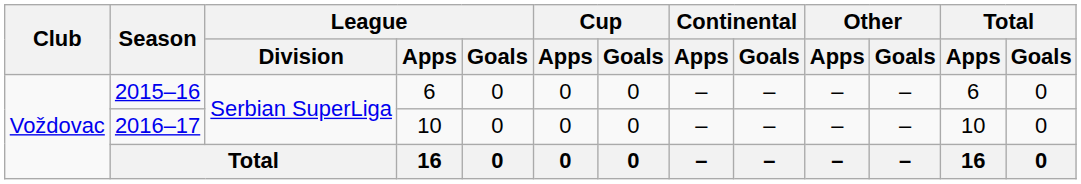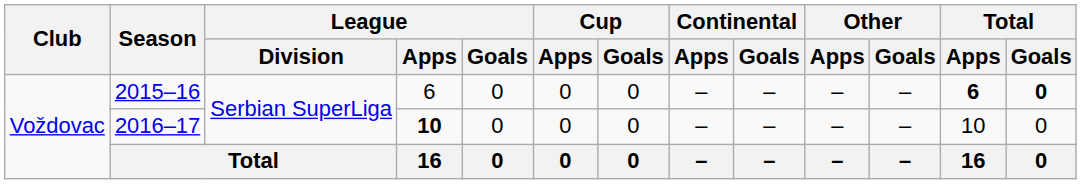(973, 91) normal -> (973, 91) bold
(1041, 91) normal -> (1041, 91) bold
(429, 126) normal -> (429, 126) bold
